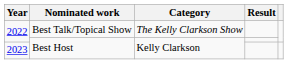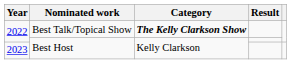(190, 29) normal -> (191, 29) bold
